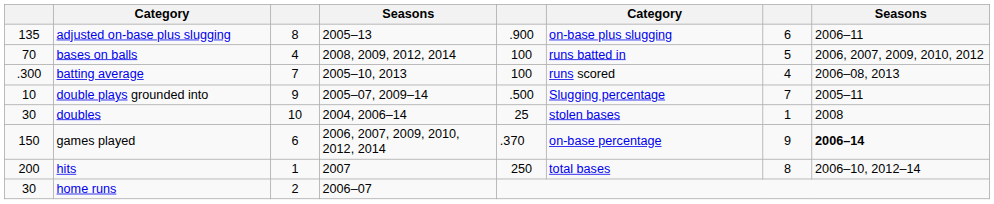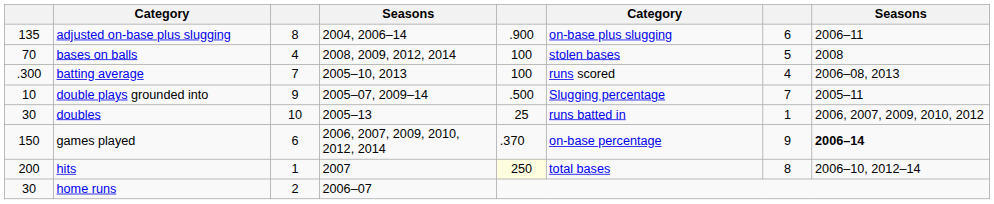(347, 34) 2005–13 -> (365, 34) 2004, 2006–14
(587, 54) runs batted in -> (585, 54) stolen bases
(899, 54) 2006, 2007, 2009, 2010, 2012 -> (829, 54) 2008
(365, 114) 2004, 2006–14 -> (347, 114) 2005–13
(585, 114) stolen bases -> (587, 114) runs batted in
(829, 114) 2008 -> (899, 114) 2006, 2007, 2009, 2010, 2012
(522, 169) no background -> (522, 169) lightyellow background
